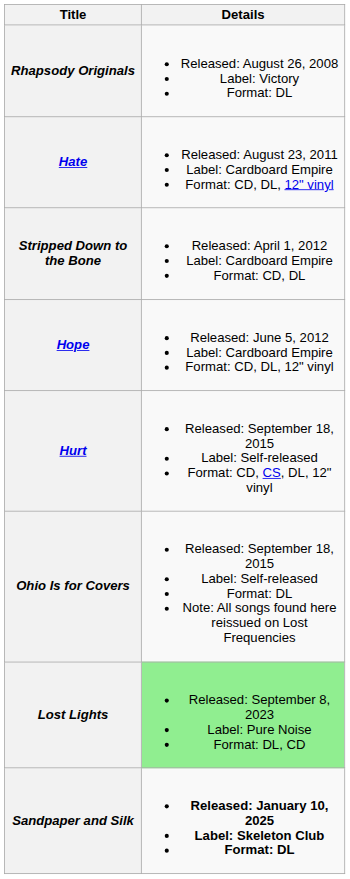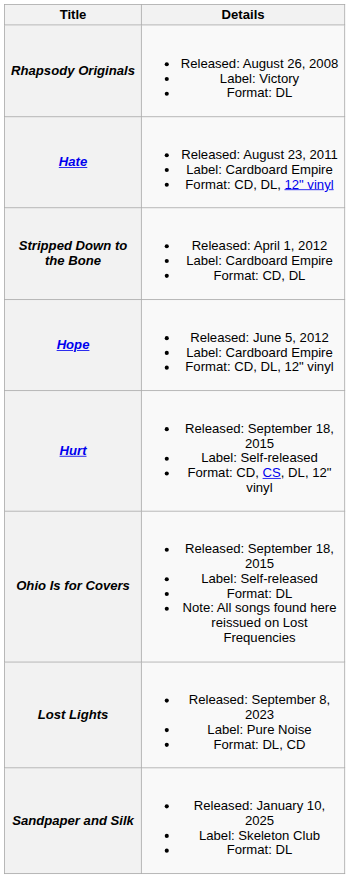(243, 722) lightgreen background -> (243, 722) no background
(243, 828) bold -> (243, 828) normal
